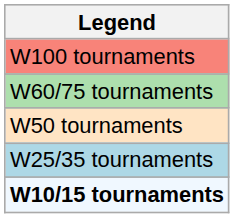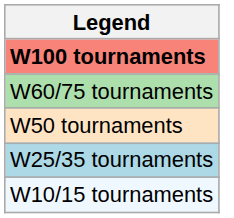(102, 56) normal -> (108, 56) bold
(117, 194) bold -> (112, 194) normal
